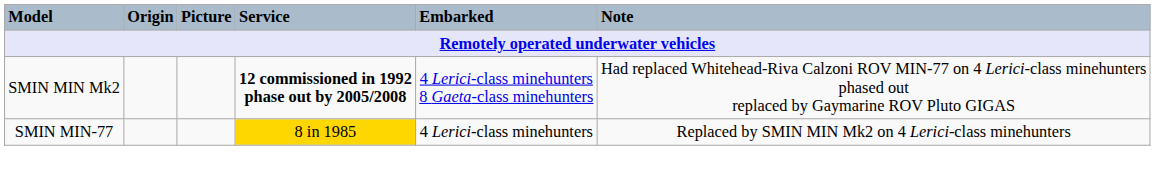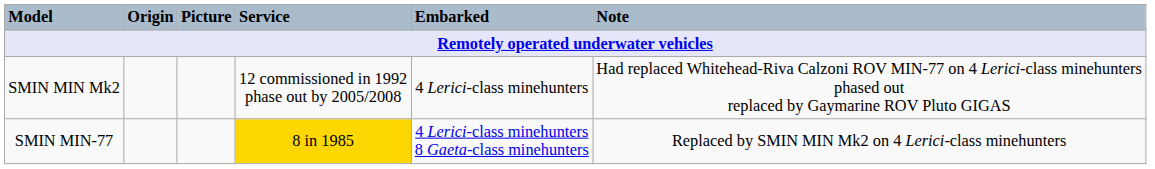(325, 87) bold -> (323, 87) normal
(506, 87) 4 Lerici-class minehunters 8 Gaeta-class minehunters -> (502, 87) 4 Lerici-class minehunters
(506, 131) 4 Lerici-class minehunters -> (502, 140) 4 Lerici-class minehunters 8 Gaeta-class minehunters
